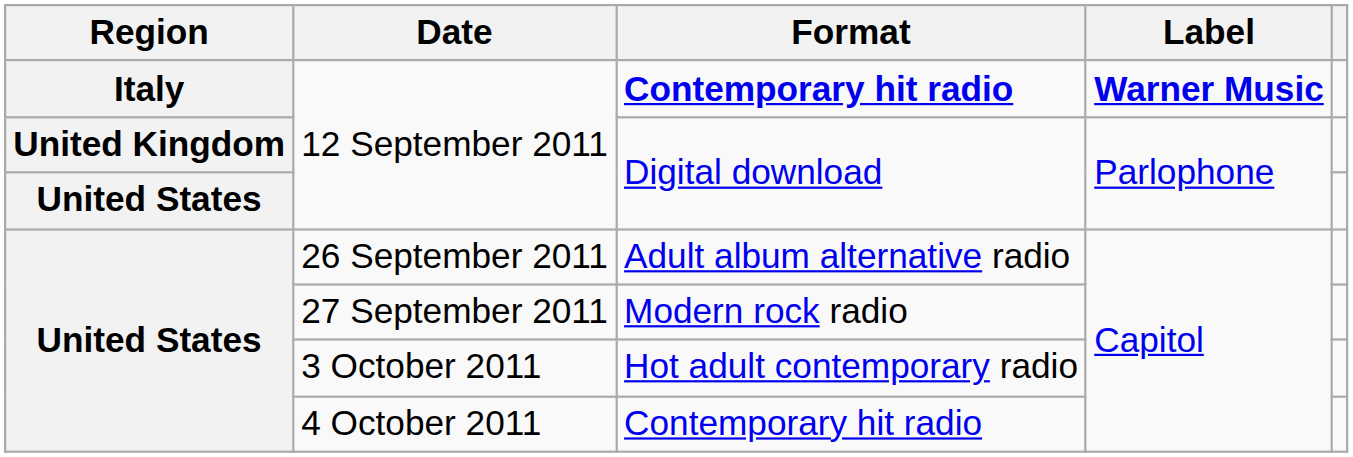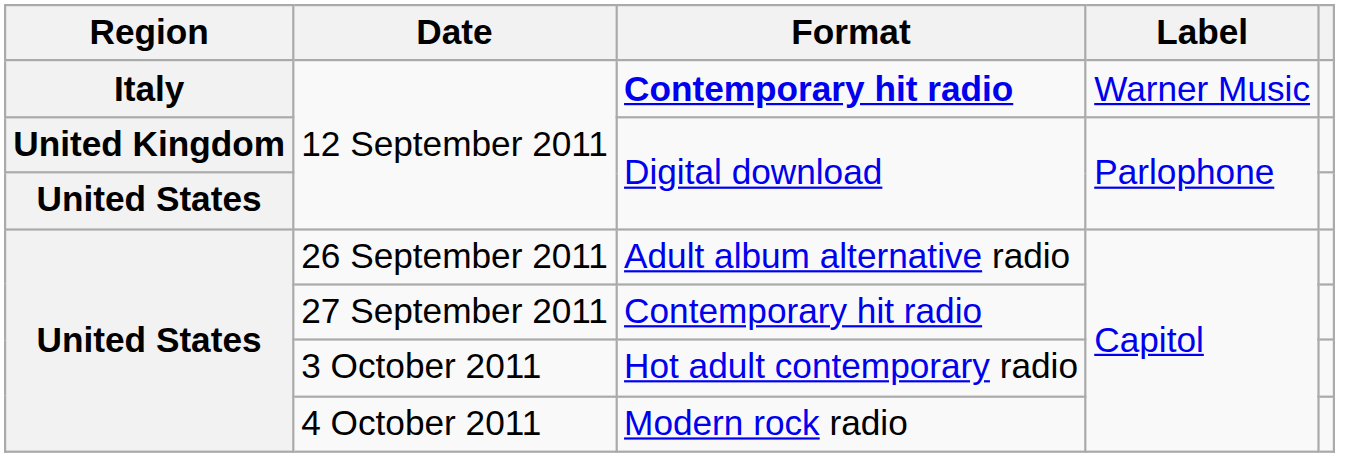(1209, 88) bold -> (1202, 88) normal
(766, 311) Modern rock radio -> (803, 311) Contemporary hit radio
(803, 423) Contemporary hit radio -> (766, 423) Modern rock radio
